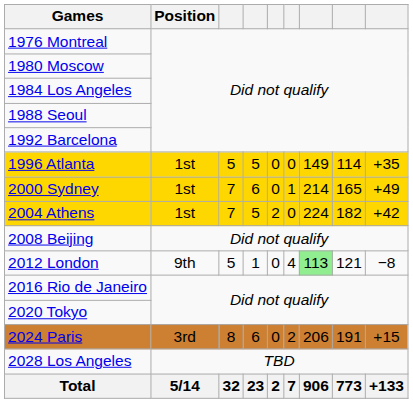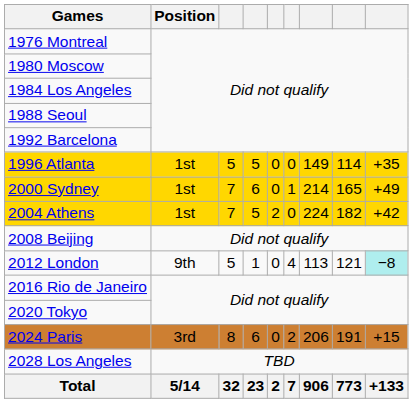(316, 262) lightgreen background -> (316, 262) no background
(387, 262) no background -> (387, 262) paleturquoise background
